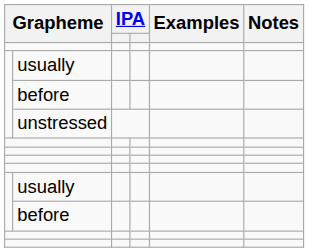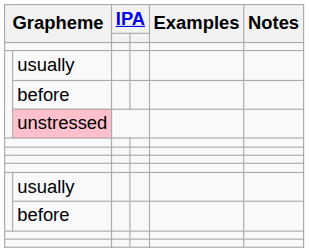(62, 123) no background -> (62, 123) pink background
